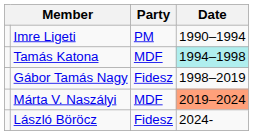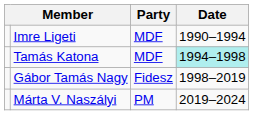(144, 36) PM -> (148, 36) MDF
(148, 99) MDF -> (144, 99) PM
(212, 99) lightsalmon background -> (212, 99) no background
- row: (55, 120)
